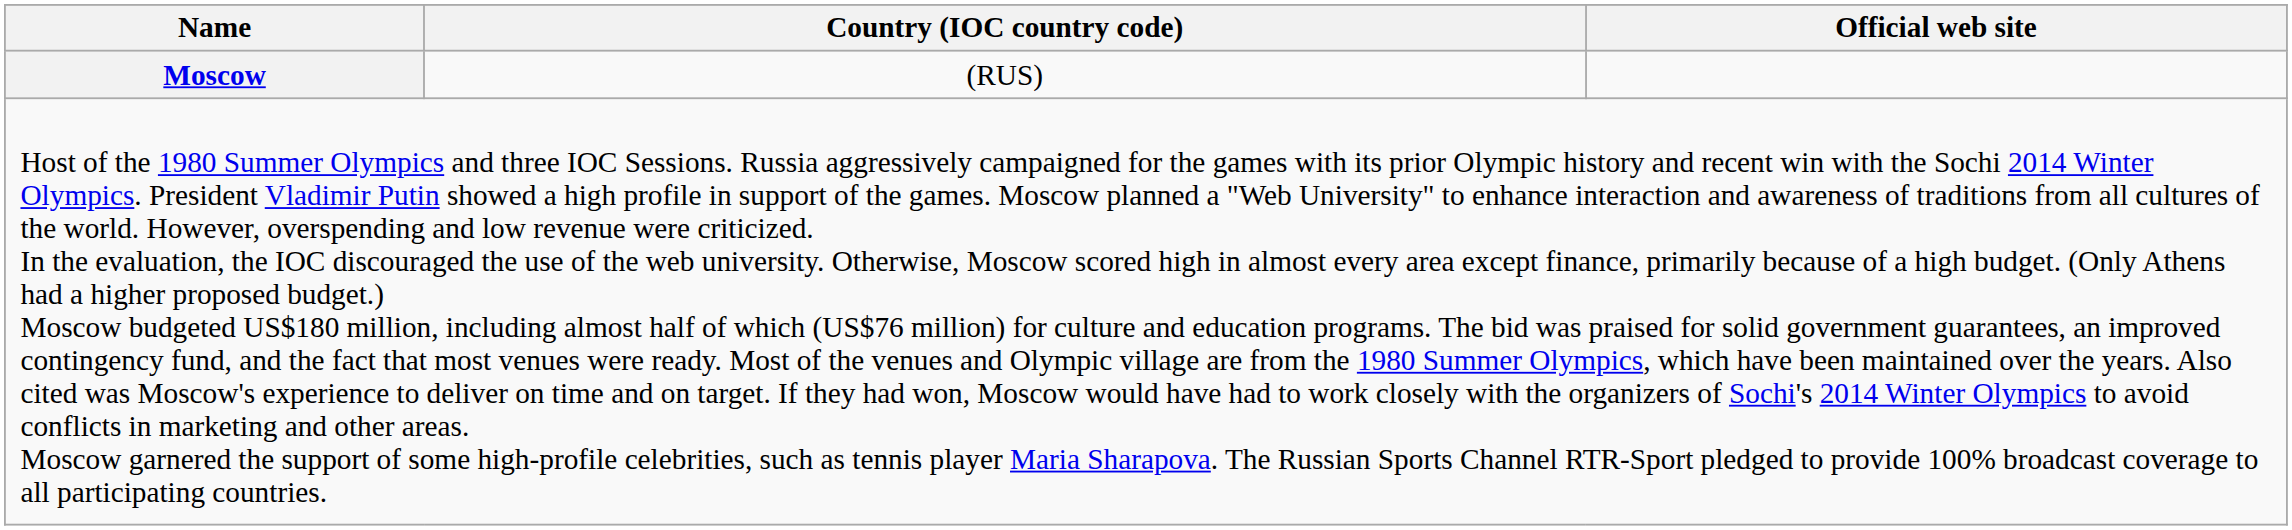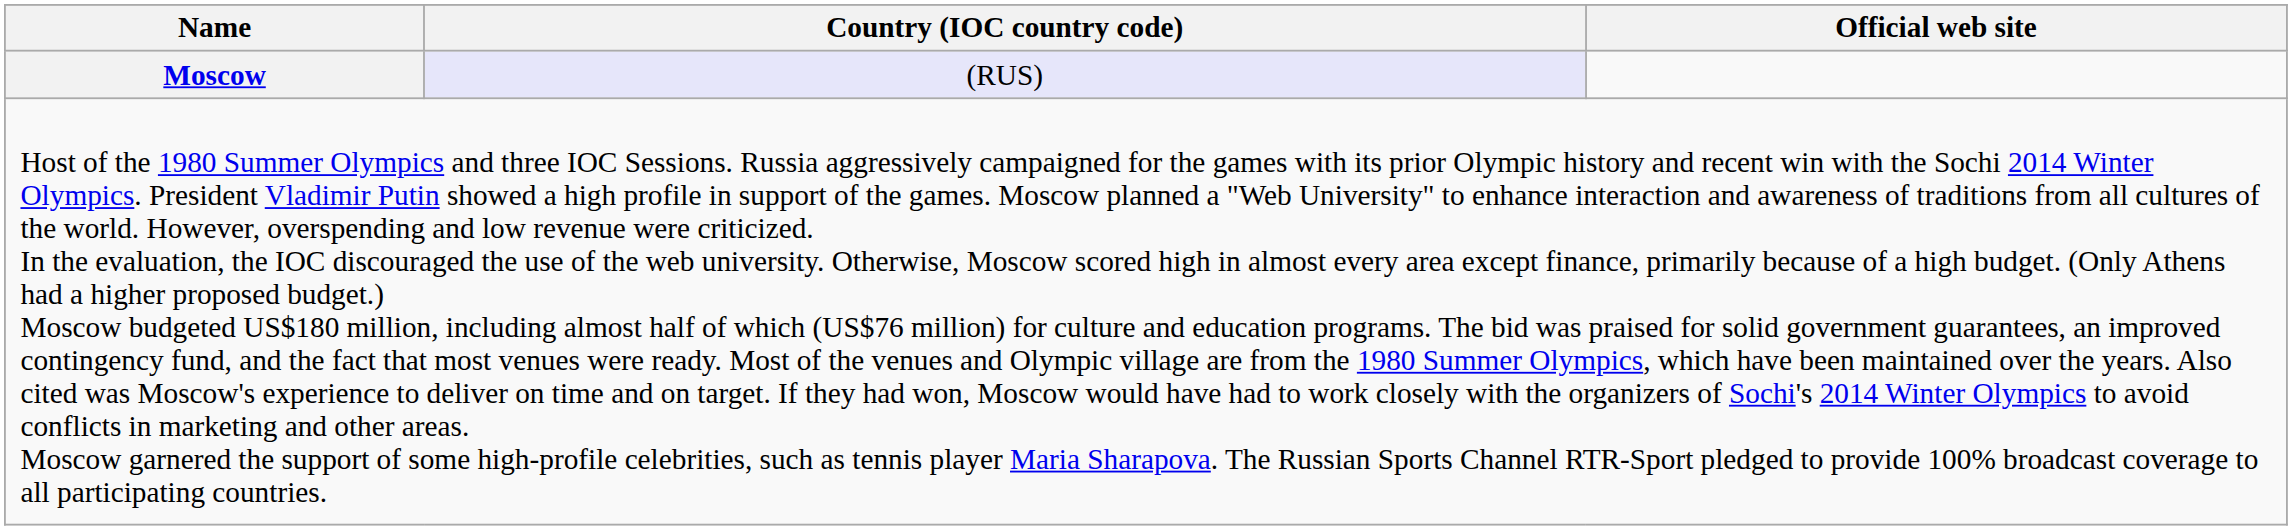(1005, 74) no background -> (1005, 74) lavender background
